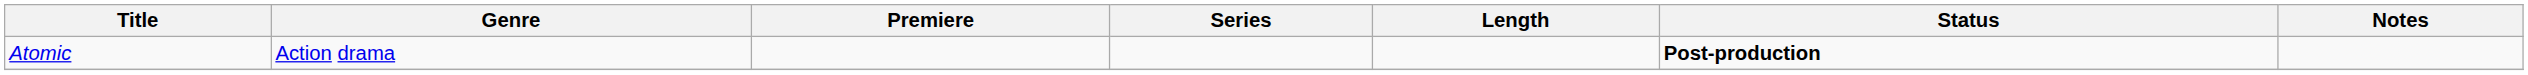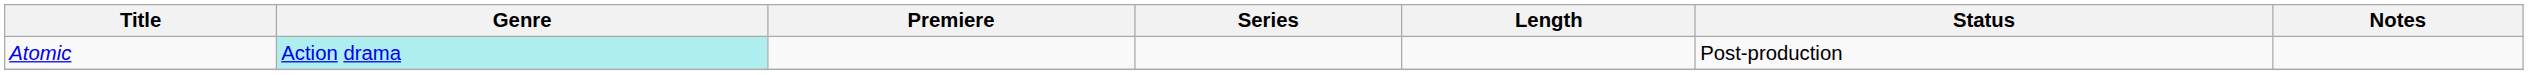(335, 52) no background -> (341, 52) paleturquoise background
(1742, 52) bold -> (1771, 52) normal
